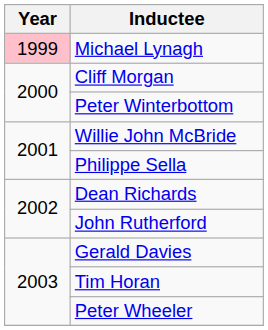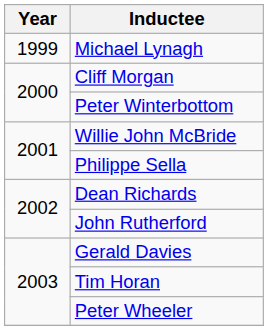(38, 48) pink background -> (38, 48) no background
